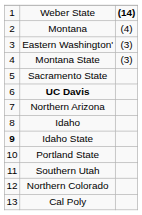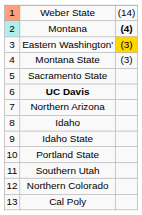(12, 13) no background -> (12, 13) lightsalmon background
(126, 13) bold -> (126, 13) normal
(12, 29) no background -> (12, 29) paleturquoise background
(126, 29) normal -> (126, 29) bold
(126, 44) no background -> (126, 44) gold background
(12, 139) bold -> (12, 139) normal
